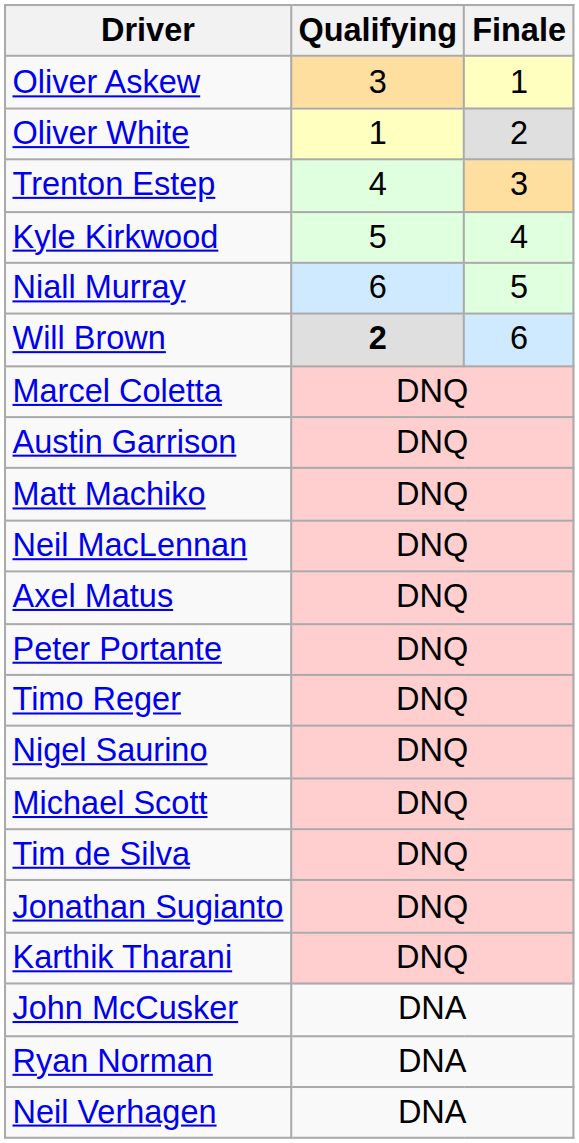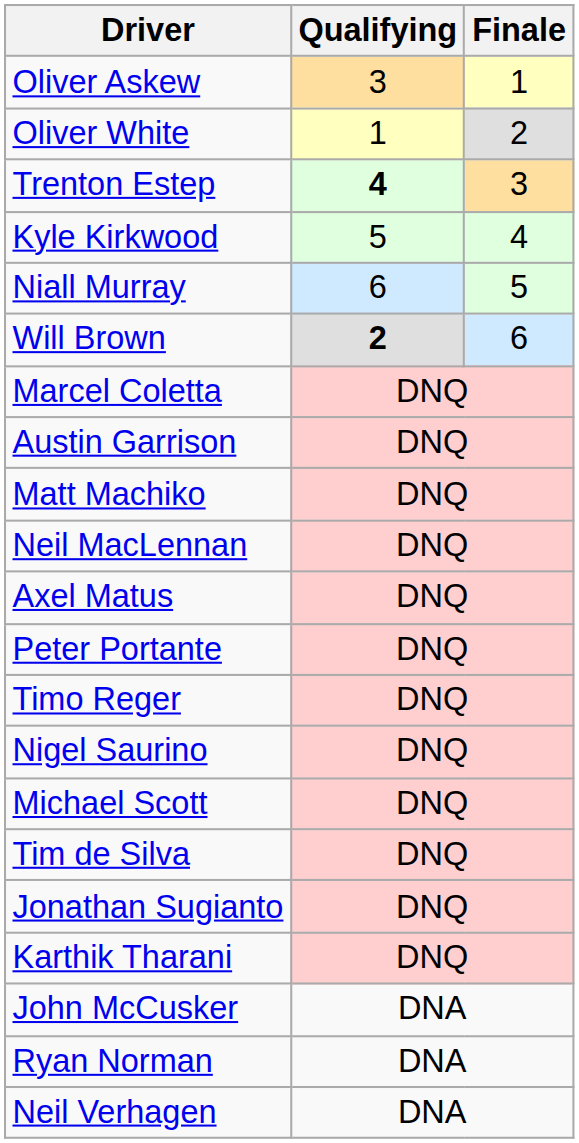(378, 184) normal -> (378, 184) bold
